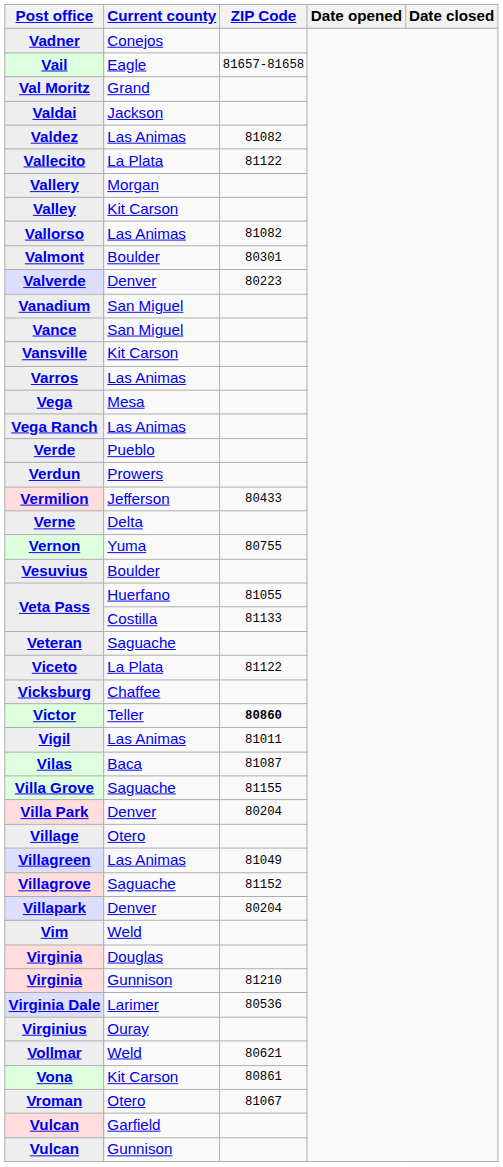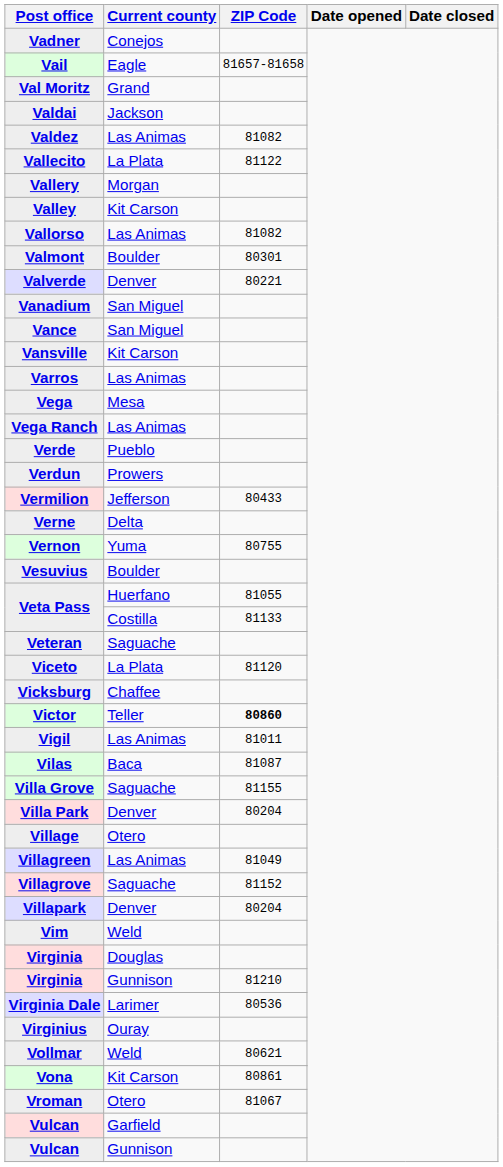(264, 282) 80223 -> (264, 282) 80221
(264, 667) 81122 -> (264, 667) 81120
